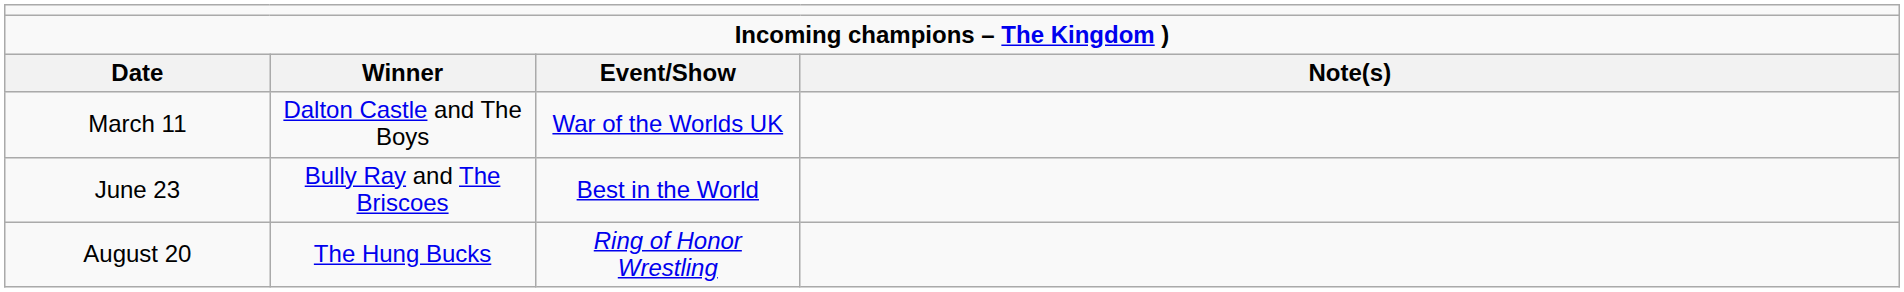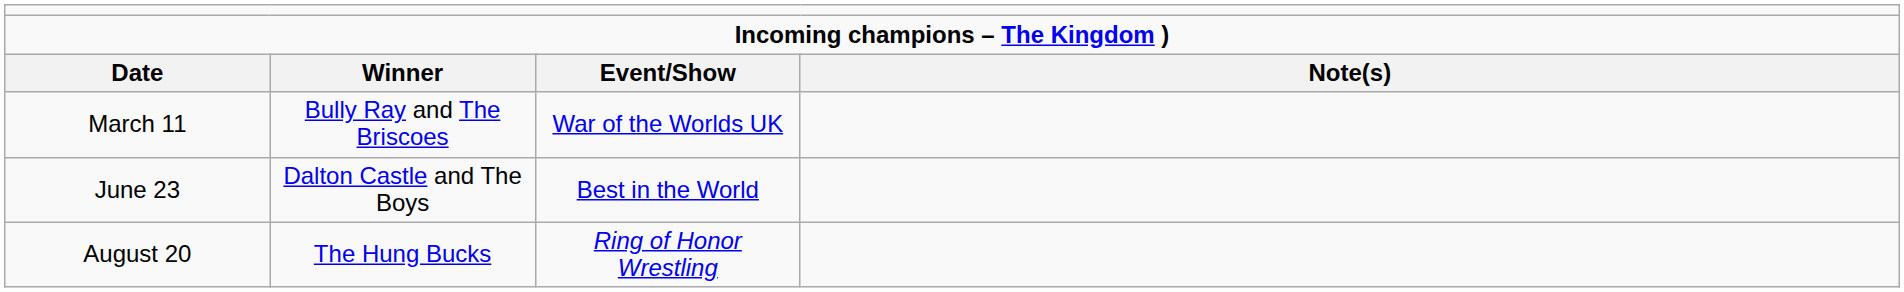(403, 124) Dalton Castle and The Boys -> (403, 124) Bully Ray and The Briscoes
(403, 189) Bully Ray and The Briscoes -> (403, 189) Dalton Castle and The Boys
